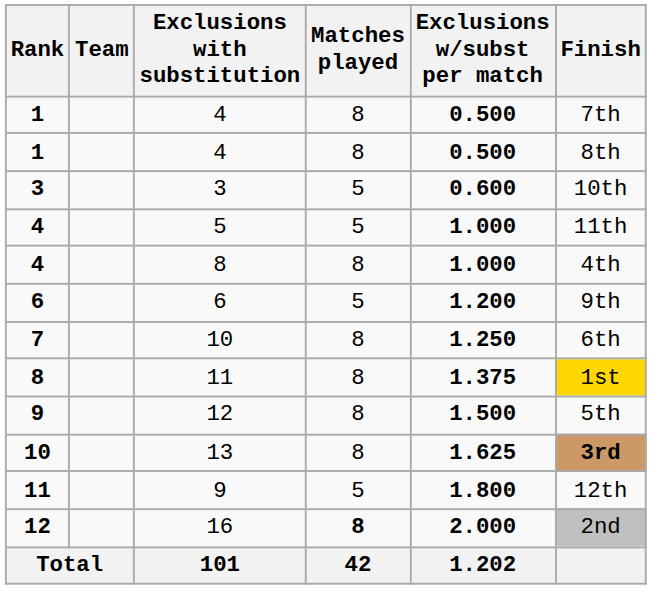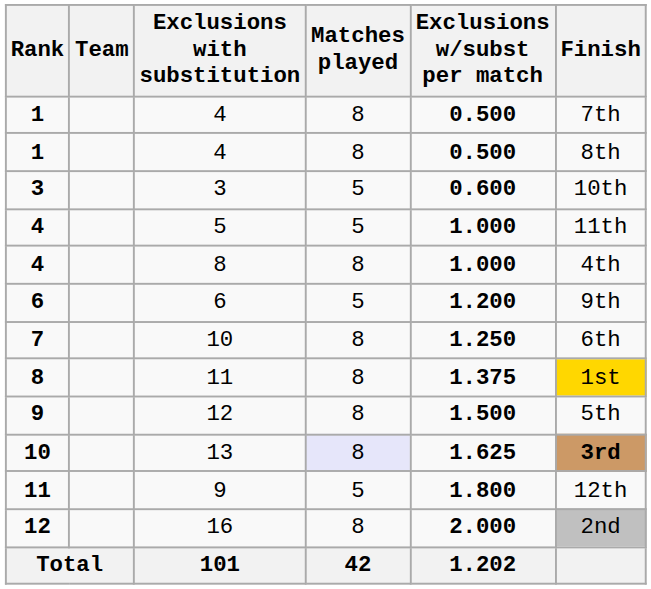(358, 452) no background -> (358, 452) lavender background
(358, 527) bold -> (358, 527) normal
